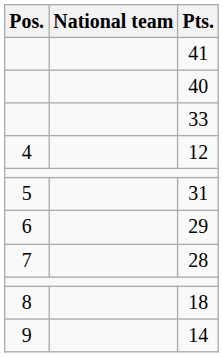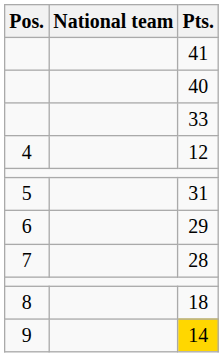(198, 335) no background -> (198, 335) gold background
